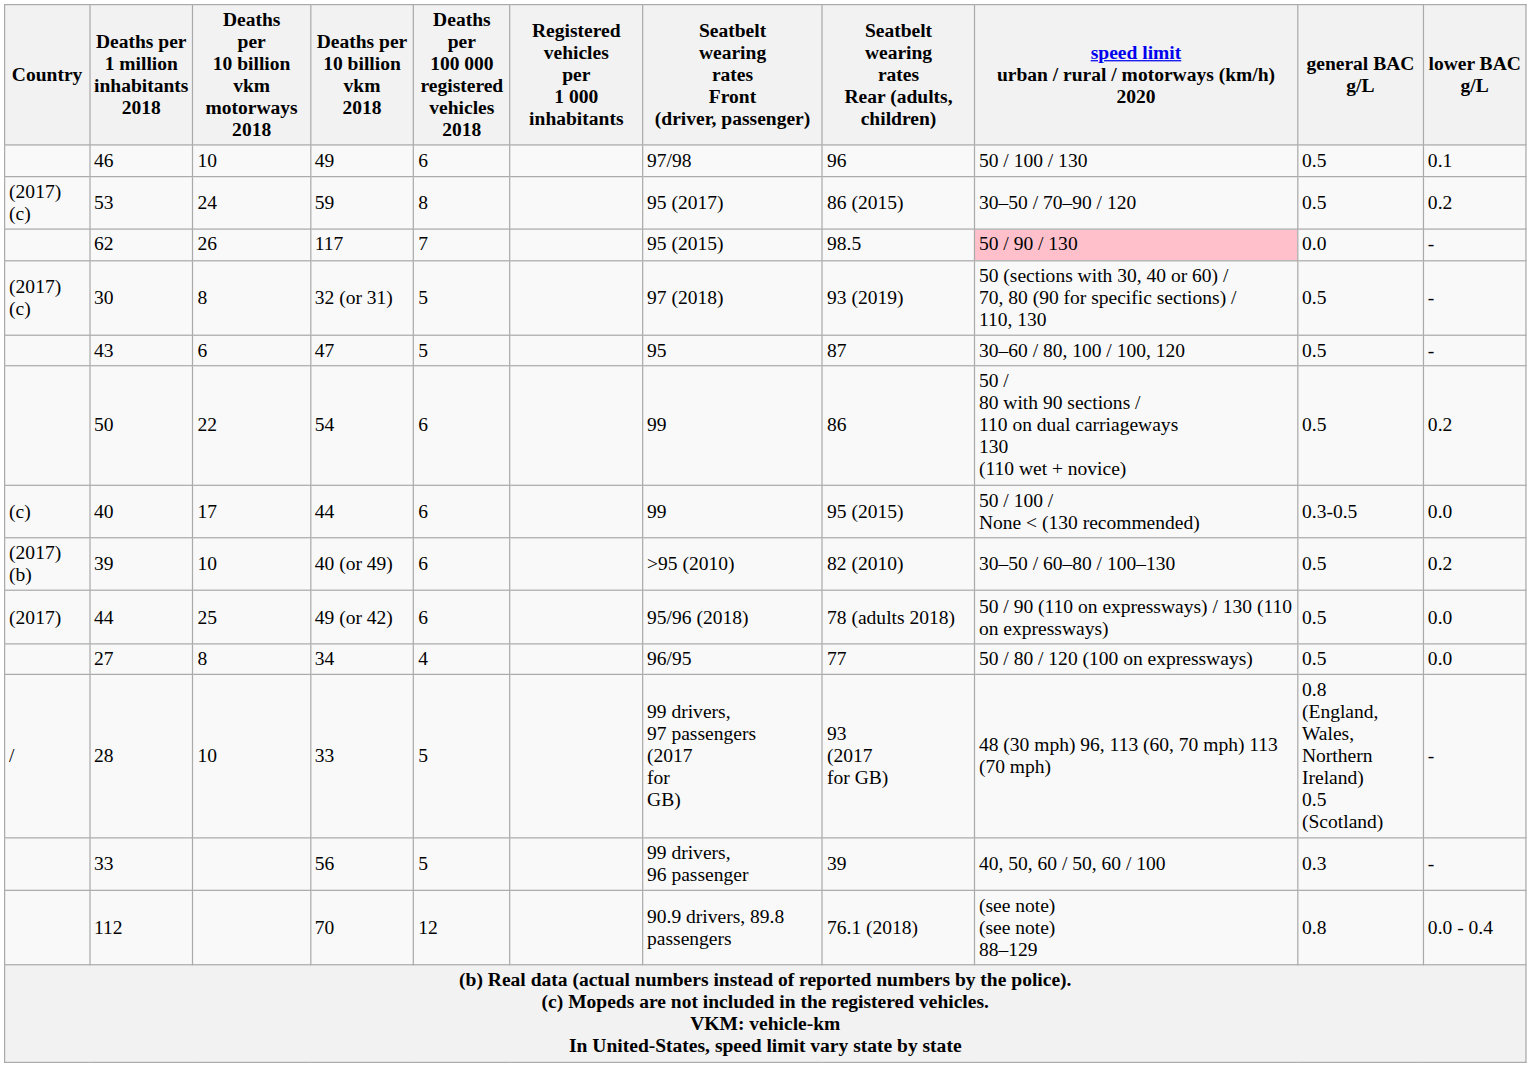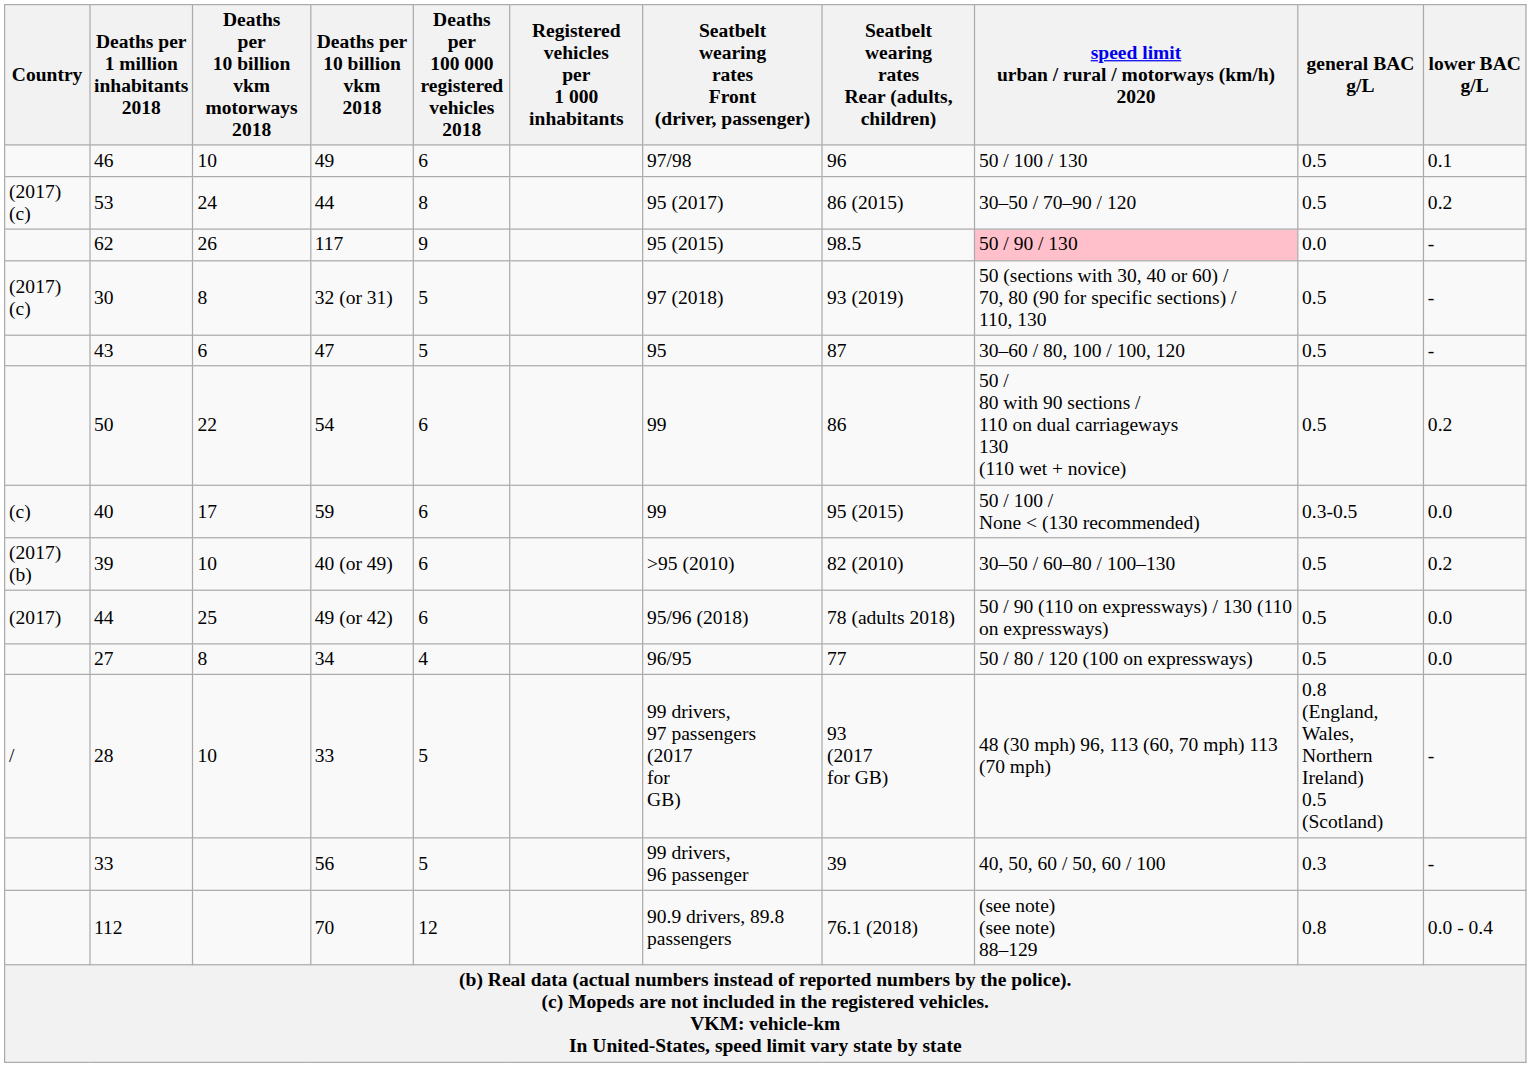(325, 202) 59 -> (325, 202) 44
(423, 244) 7 -> (423, 244) 9
(325, 511) 44 -> (325, 511) 59
